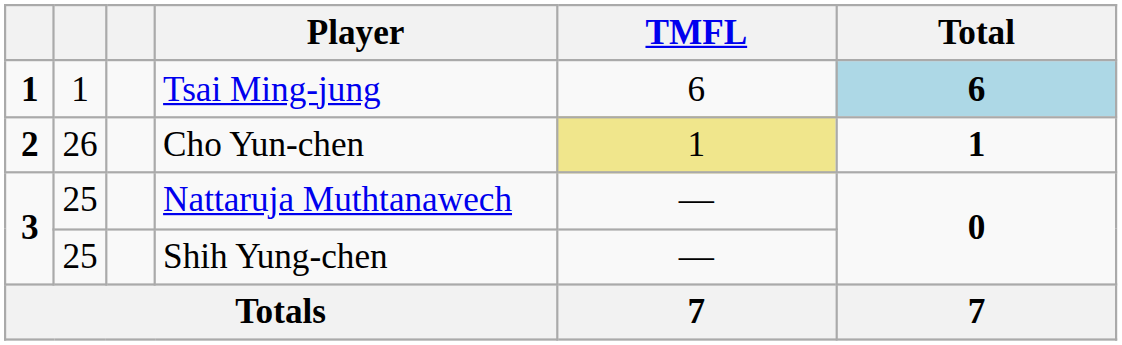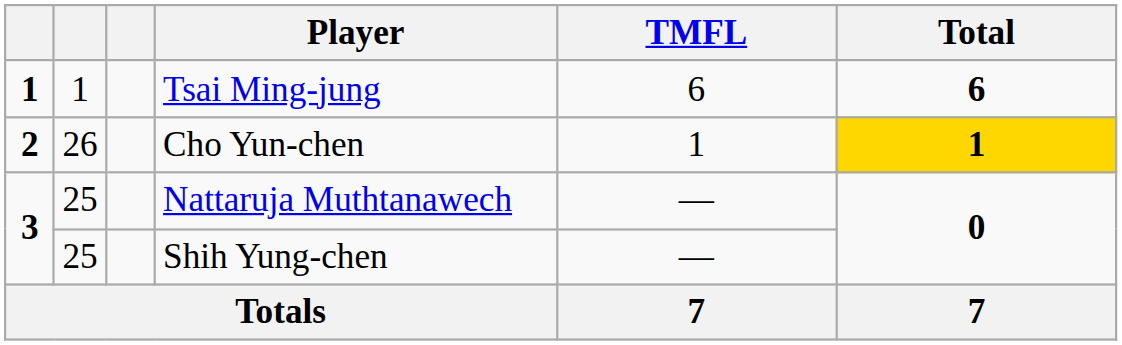(977, 88) lightblue background -> (977, 88) no background
(696, 144) khaki background -> (696, 144) no background
(977, 144) no background -> (977, 144) gold background
